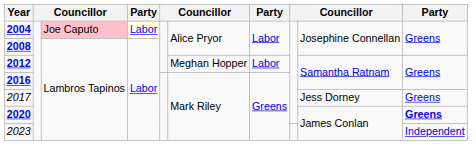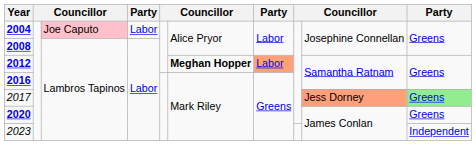(144, 30) lightyellow background -> (144, 30) no background
(209, 64) normal -> (211, 64) bold
(266, 64) no background -> (270, 64) lightsalmon background
(330, 98) no background -> (334, 98) lightsalmon background
(423, 98) no background -> (427, 98) lightgreen background
(424, 115) bold -> (427, 115) normal
